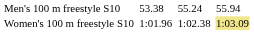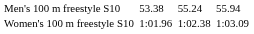(233, 23) khaki background -> (233, 23) no background
